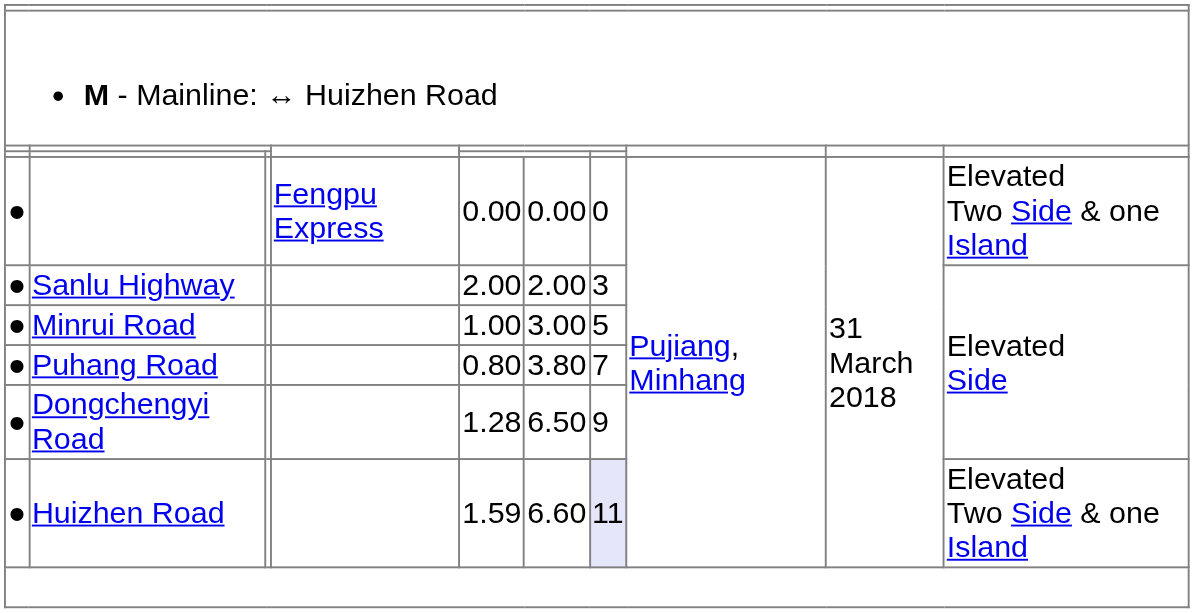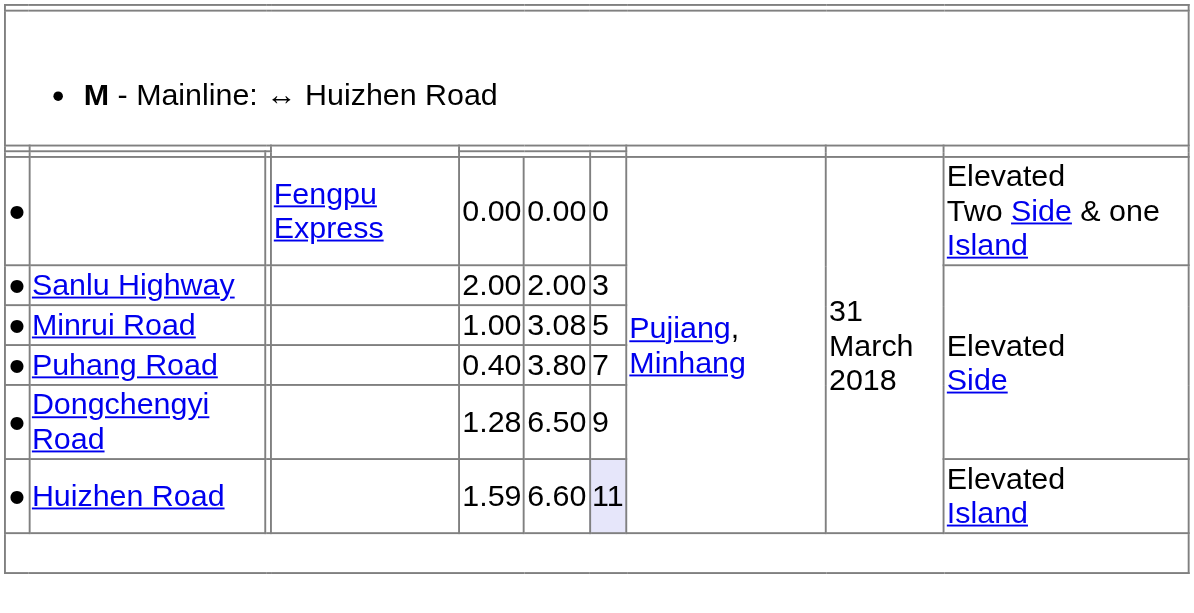(557, 324) 3.00 -> (557, 324) 3.08
(492, 364) 0.80 -> (492, 364) 0.40
(1053, 512) Elevated Two Side & one Island -> (1006, 495) Elevated Island
